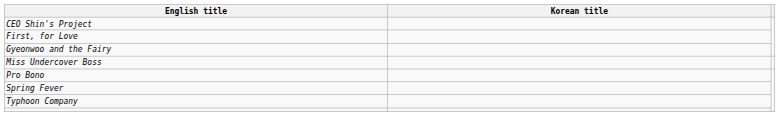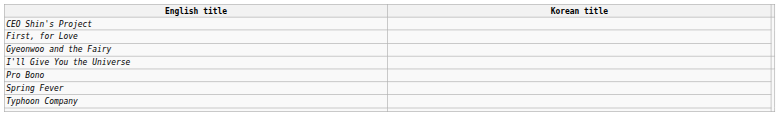+ row: (68, 62)
- row: (54, 62)
